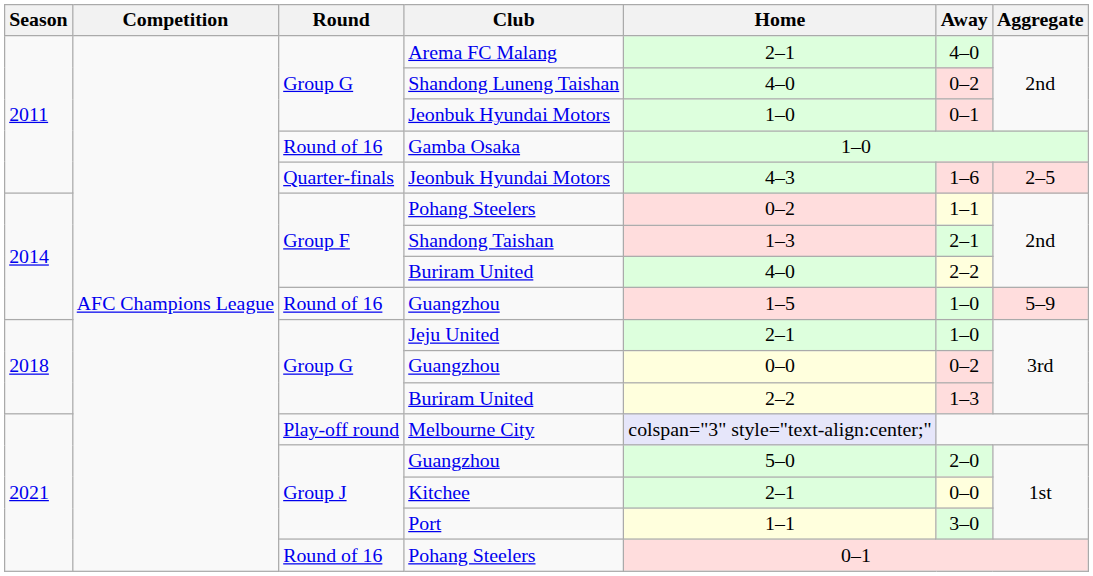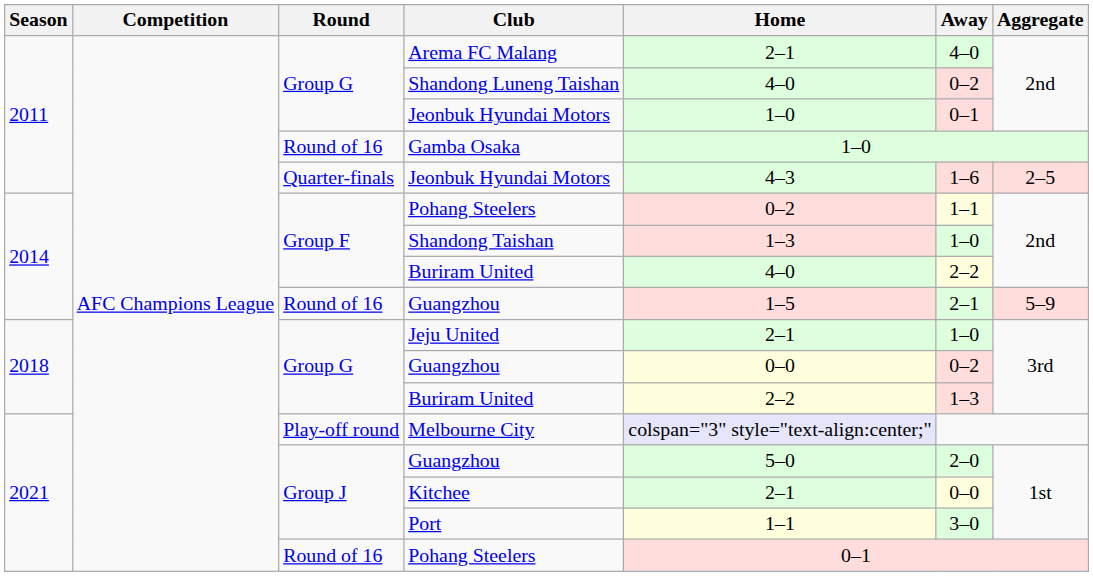(964, 240) 2–1 -> (964, 240) 1–0
(964, 303) 1–0 -> (964, 303) 2–1
